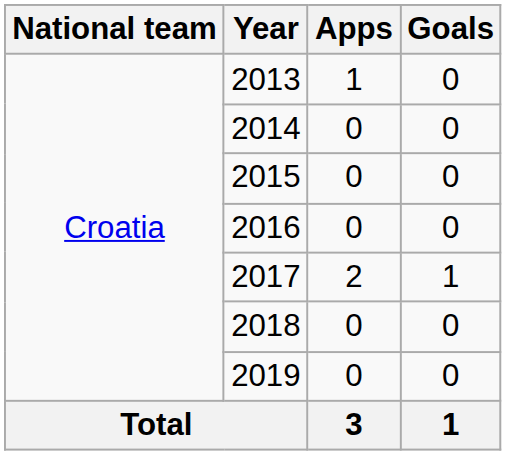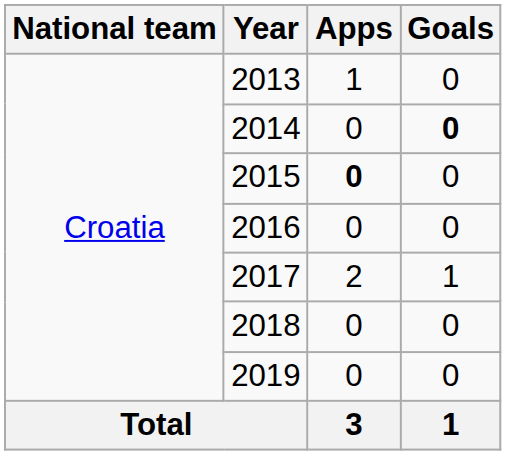(451, 128) normal -> (451, 128) bold
(354, 177) normal -> (354, 177) bold
